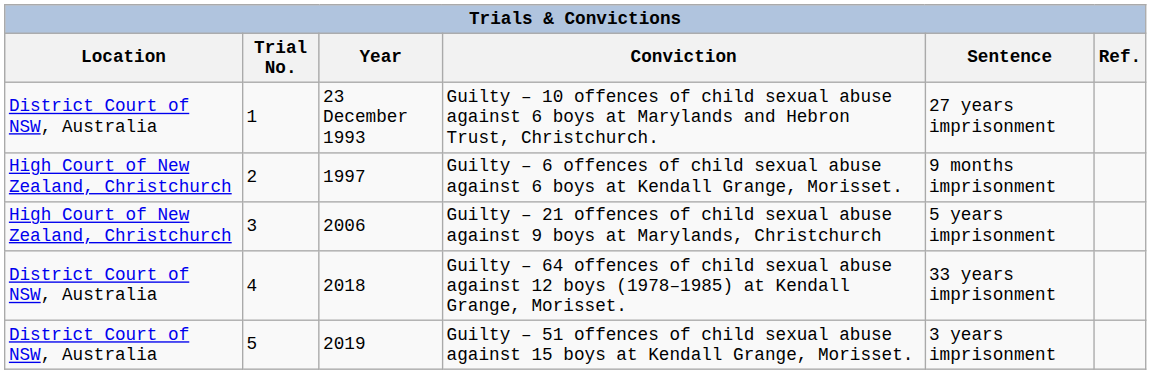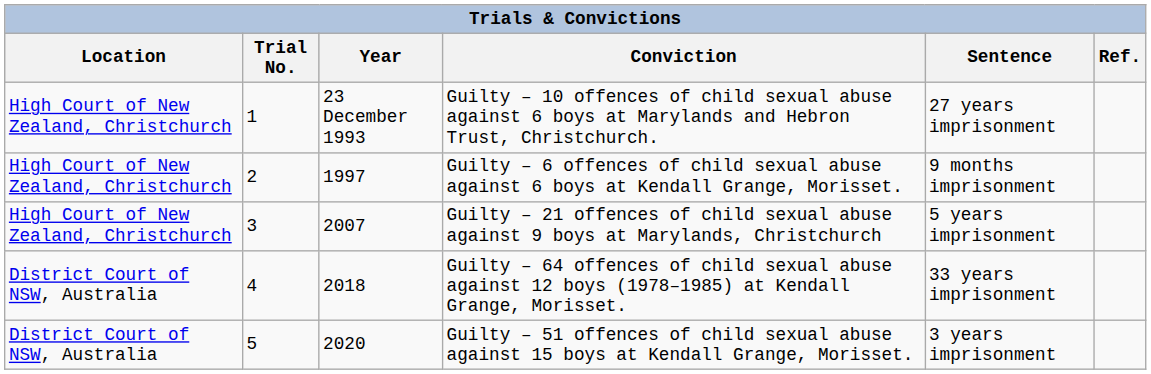(99, 118) District Court of NSW, Australia -> (120, 118) High Court of New Zealand, Christchurch
(344, 226) 2006 -> (344, 226) 2007
(344, 345) 2019 -> (344, 345) 2020
